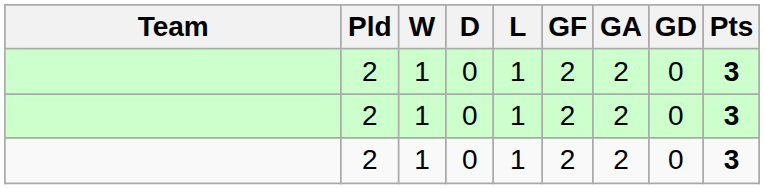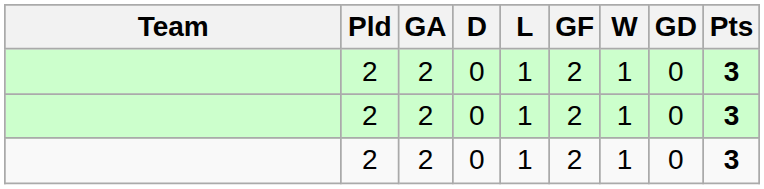columns swapped: (422, 26) <-> (621, 26)
